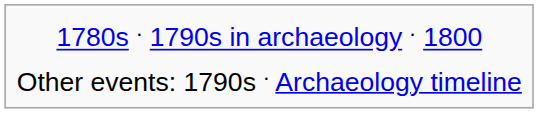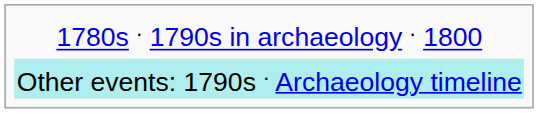(269, 77) no background -> (269, 77) paleturquoise background
